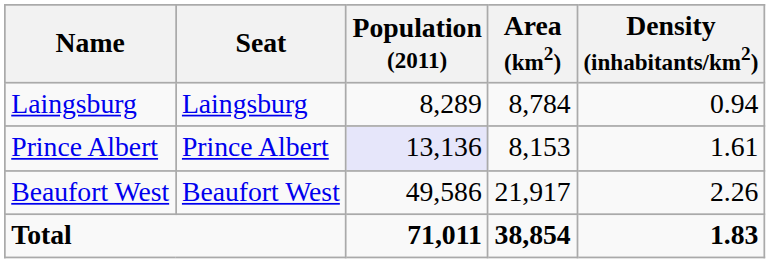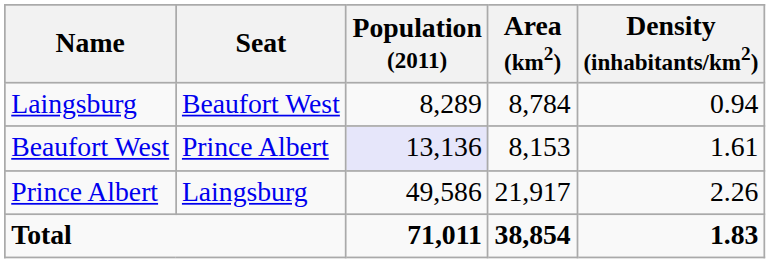(245, 103) Laingsburg -> (261, 103) Beaufort West
(85, 147) Prince Albert -> (90, 147) Beaufort West
(90, 191) Beaufort West -> (85, 191) Prince Albert
(261, 191) Beaufort West -> (245, 191) Laingsburg
